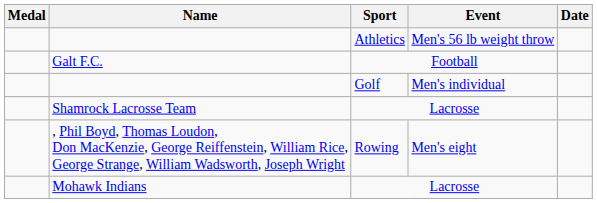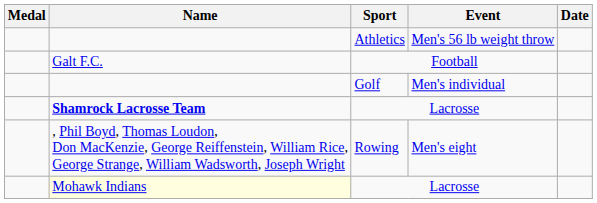(124, 108) normal -> (129, 108) bold
(99, 187) no background -> (99, 187) lightyellow background
